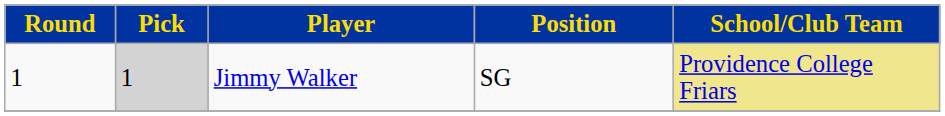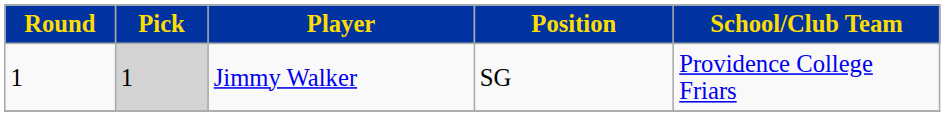(776, 76) khaki background -> (776, 76) no background
